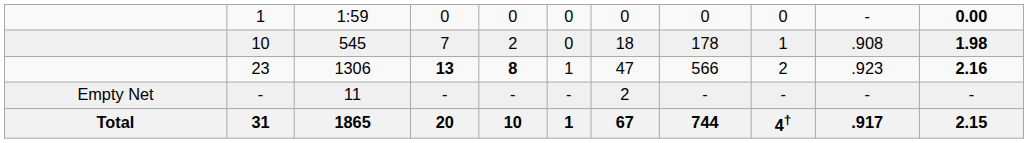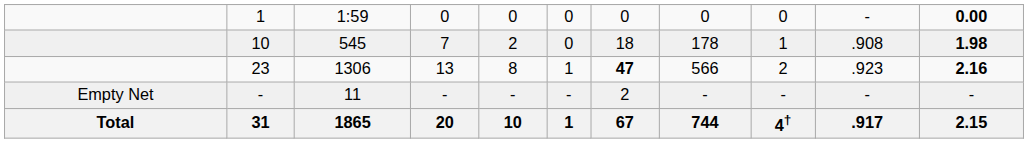(445, 69) bold -> (445, 69) normal
(513, 69) bold -> (513, 69) normal
(625, 69) normal -> (625, 69) bold
